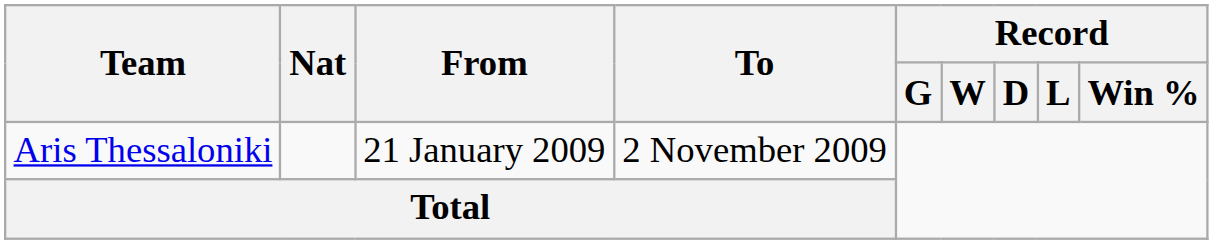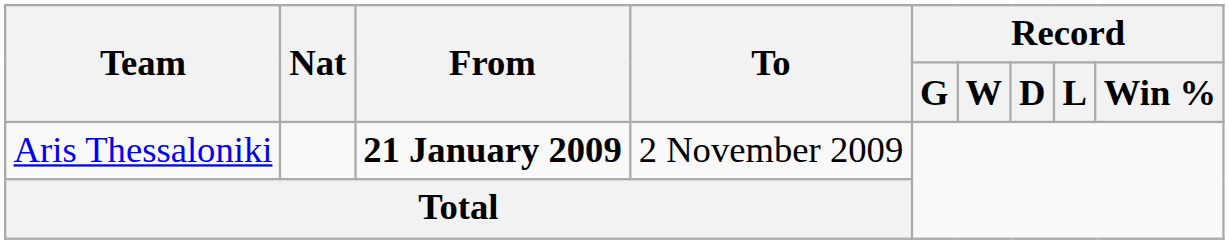(484, 149) normal -> (492, 149) bold
